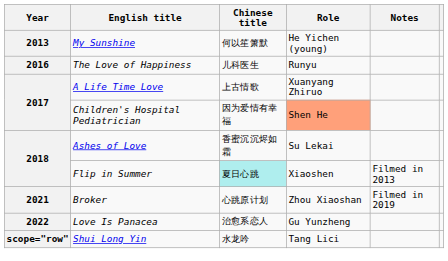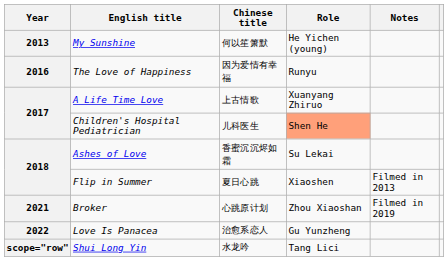(240, 65) 儿科医生 -> (250, 71) 因为爱情有幸福
(250, 115) 因为爱情有幸福 -> (240, 126) 儿科医生
(240, 173) paleturquoise background -> (240, 182) no background
